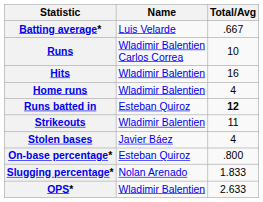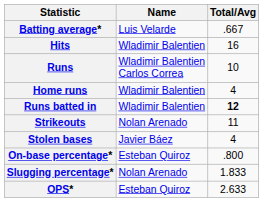rows swapped: (60, 73) <-> (60, 51)
(154, 106) Esteban Quiroz -> (162, 106) Wladimir Balentien
(162, 123) Wladimir Balentien -> (153, 123) Nolan Arenado
(162, 189) Wladimir Balentien -> (154, 189) Esteban Quiroz
